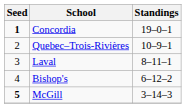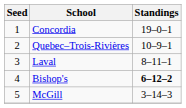(17, 29) bold -> (17, 29) normal
(157, 78) normal -> (157, 78) bold
(17, 95) bold -> (17, 95) normal
